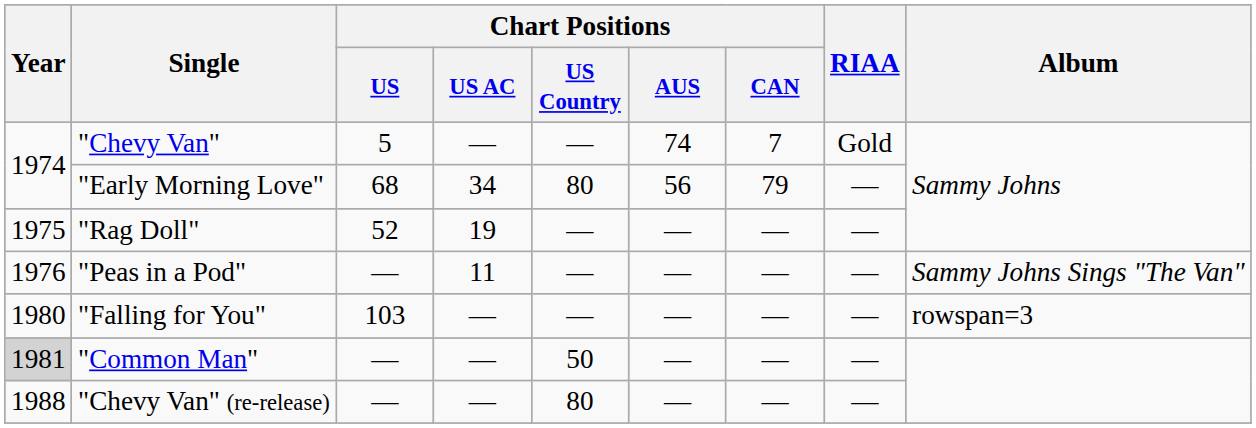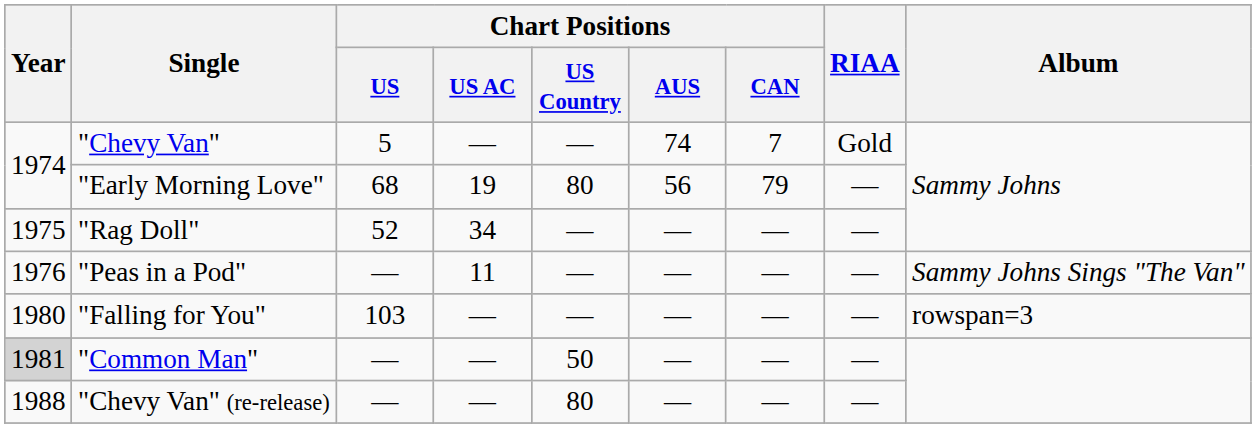(482, 186) 34 -> (482, 186) 19
(482, 229) 19 -> (482, 229) 34
